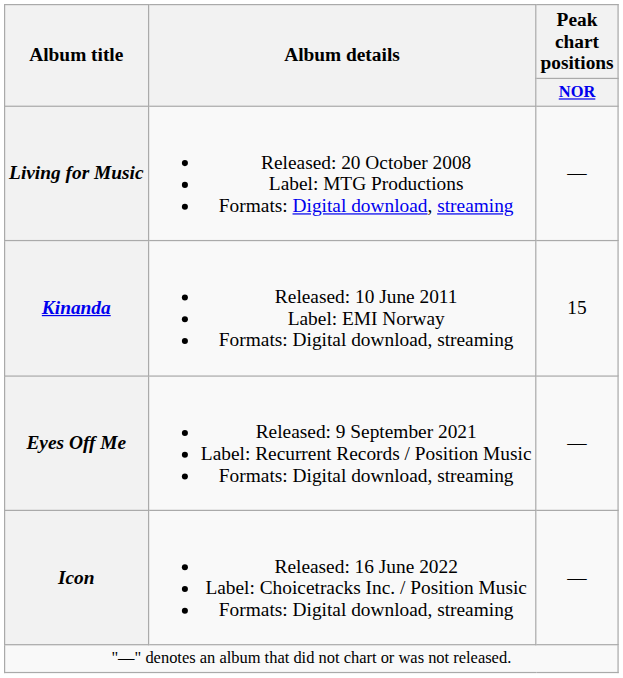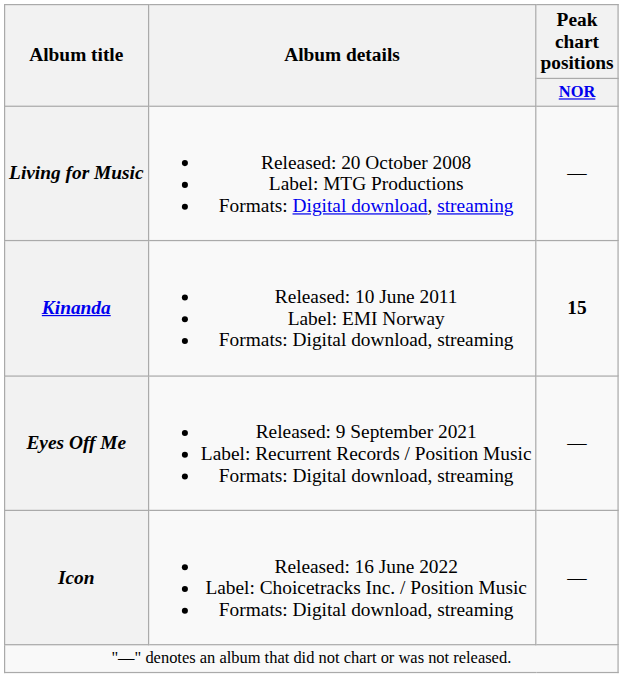(577, 308) normal -> (577, 308) bold
